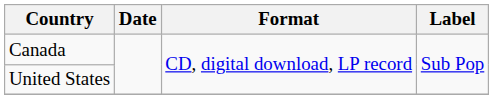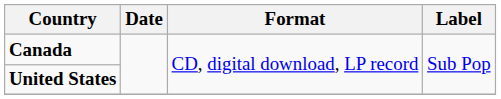(37, 49) normal -> (40, 49) bold
(60, 79) normal -> (63, 79) bold
